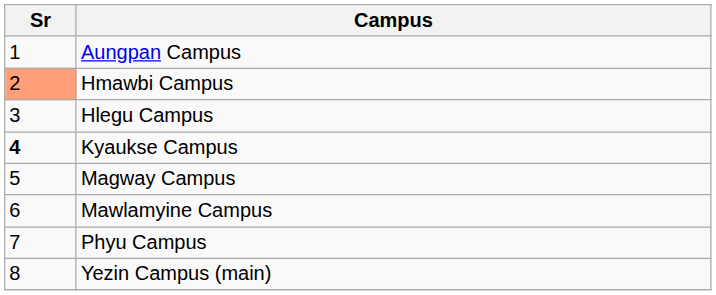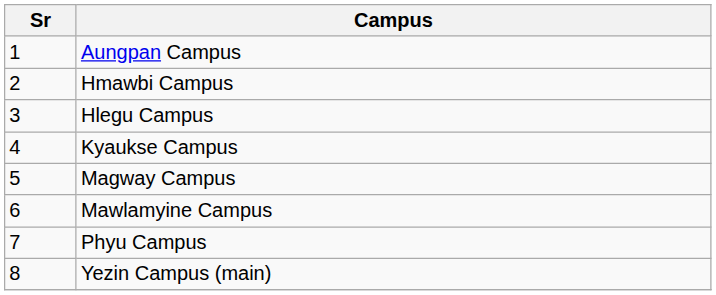(15, 83) lightsalmon background -> (15, 83) no background
(15, 147) bold -> (15, 147) normal
